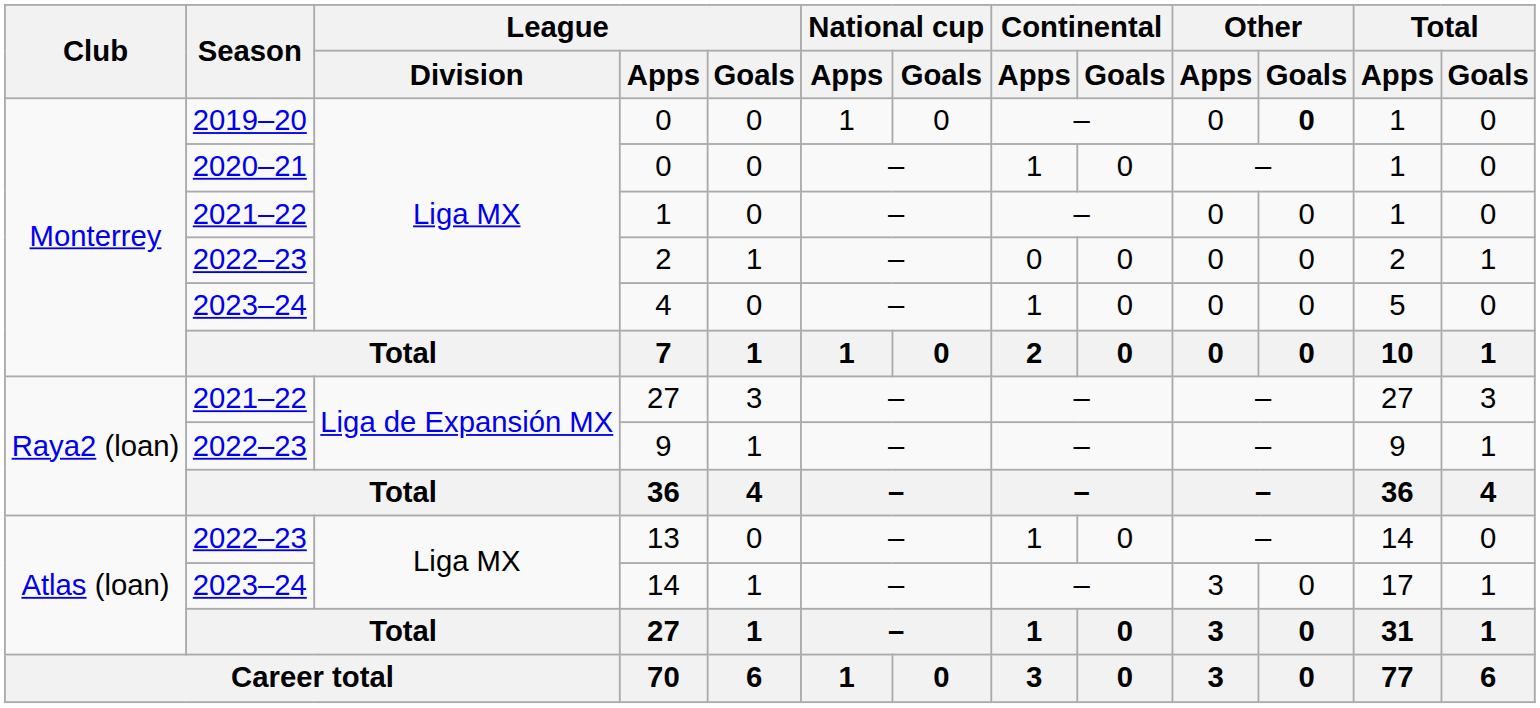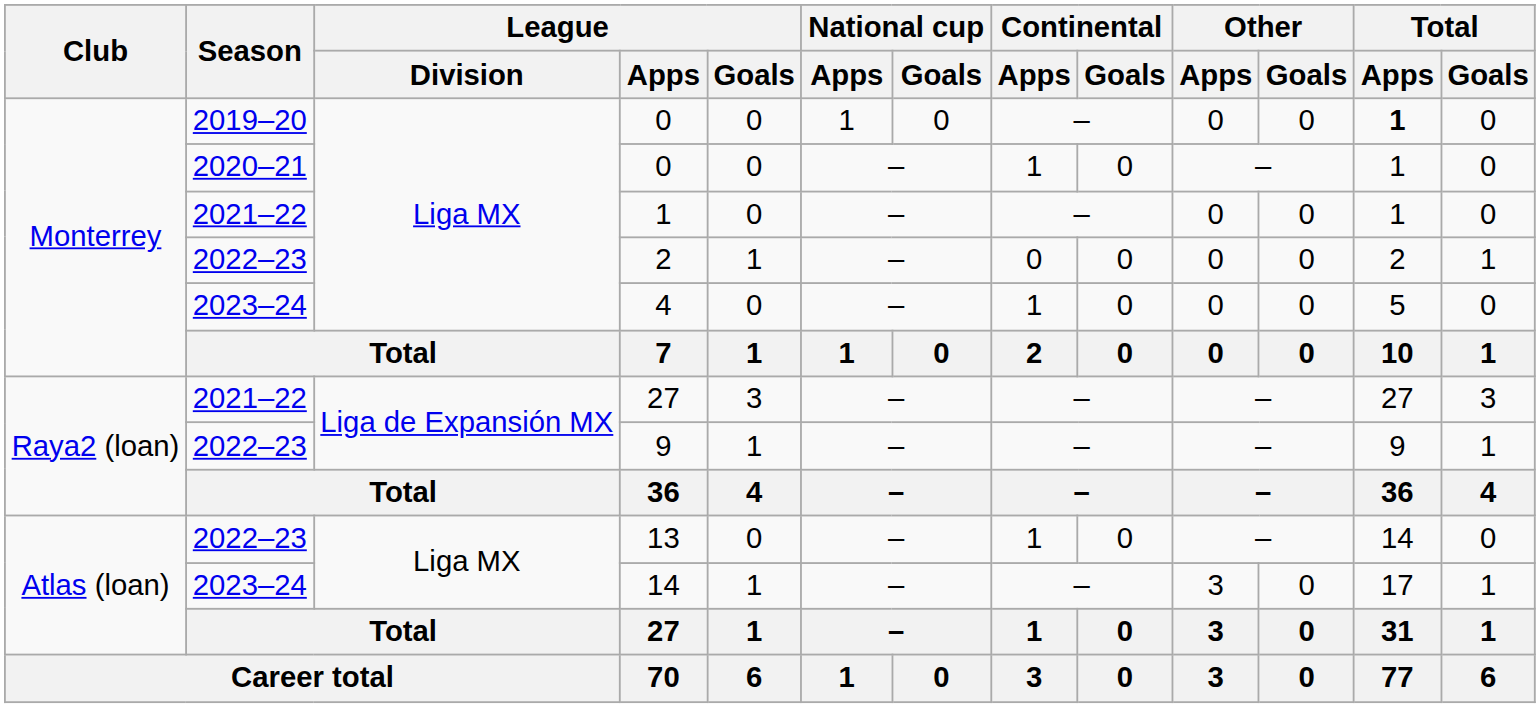(1307, 120) bold -> (1307, 120) normal
(1397, 120) normal -> (1397, 120) bold
